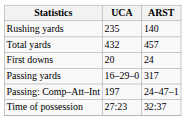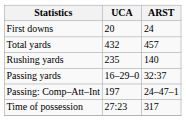rows swapped: (30, 60) <-> (35, 29)
(151, 76) 317 -> (155, 76) 32:37
(155, 107) 32:37 -> (151, 107) 317
